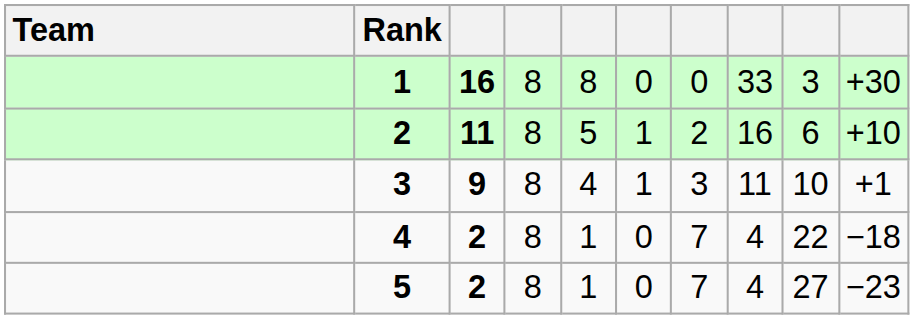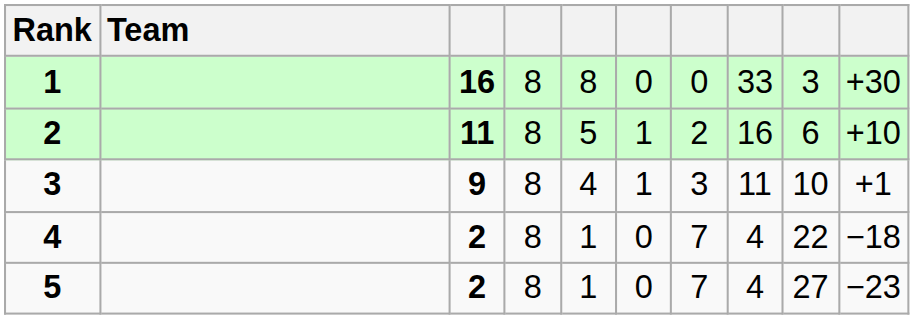columns swapped: (402, 30) <-> (54, 30)
